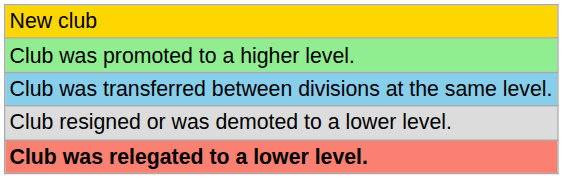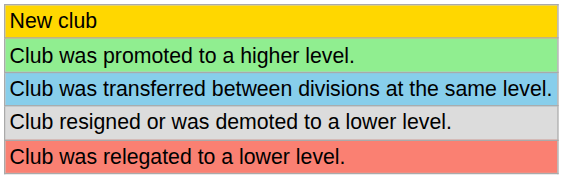(189, 156) bold -> (178, 156) normal
